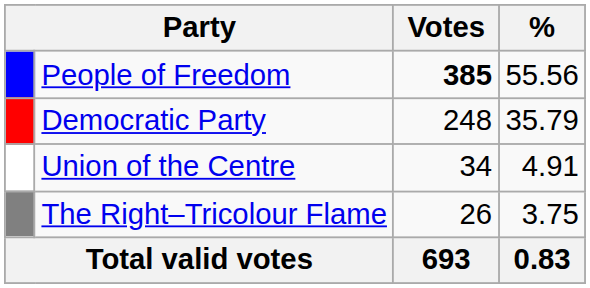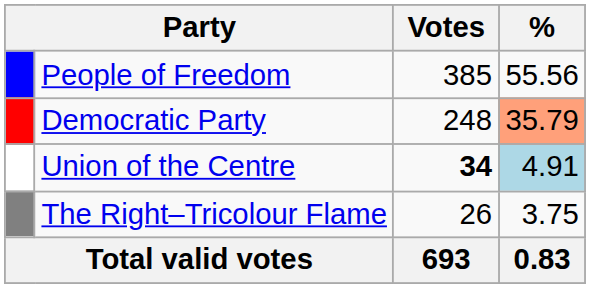(468, 74) bold -> (468, 74) normal
(542, 120) no background -> (542, 120) lightsalmon background
(476, 167) normal -> (476, 167) bold
(550, 167) no background -> (550, 167) lightblue background
